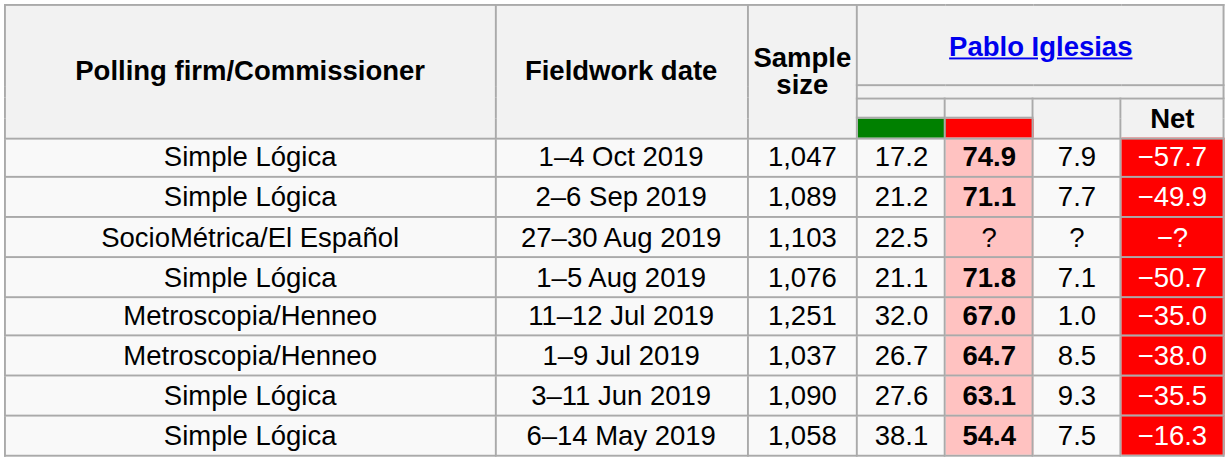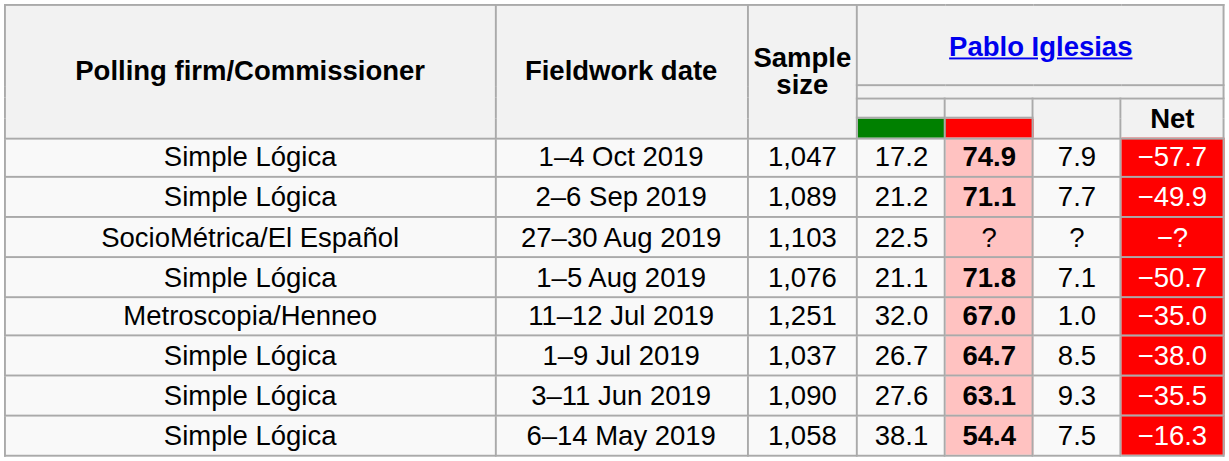(250, 356) Metroscopia/Henneo -> (250, 356) Simple Lógica
